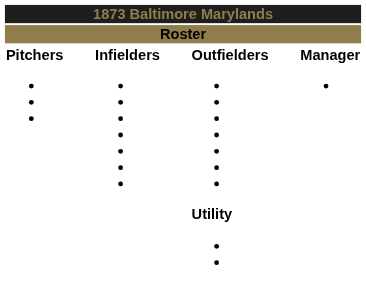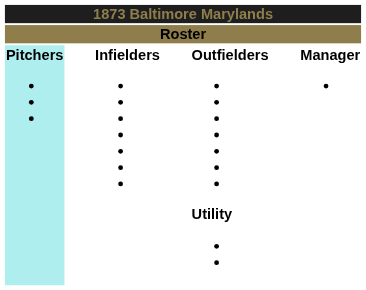(35, 86) no background -> (35, 86) paleturquoise background
